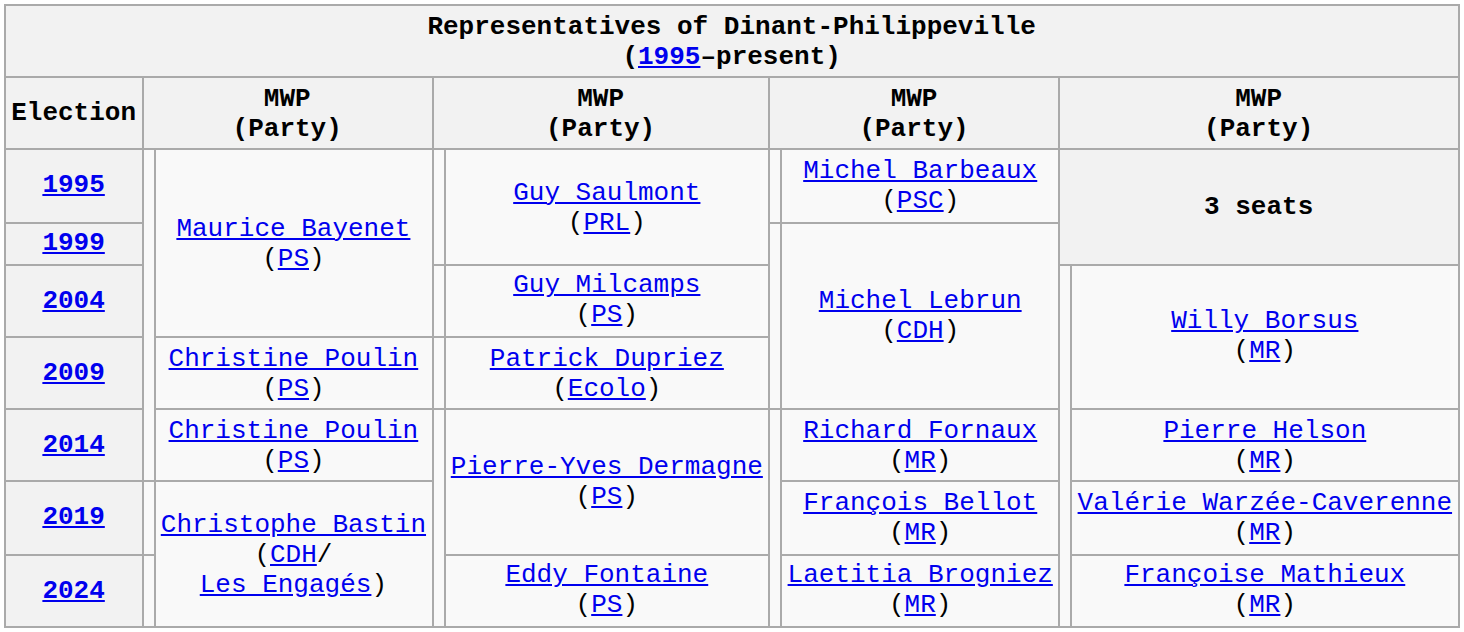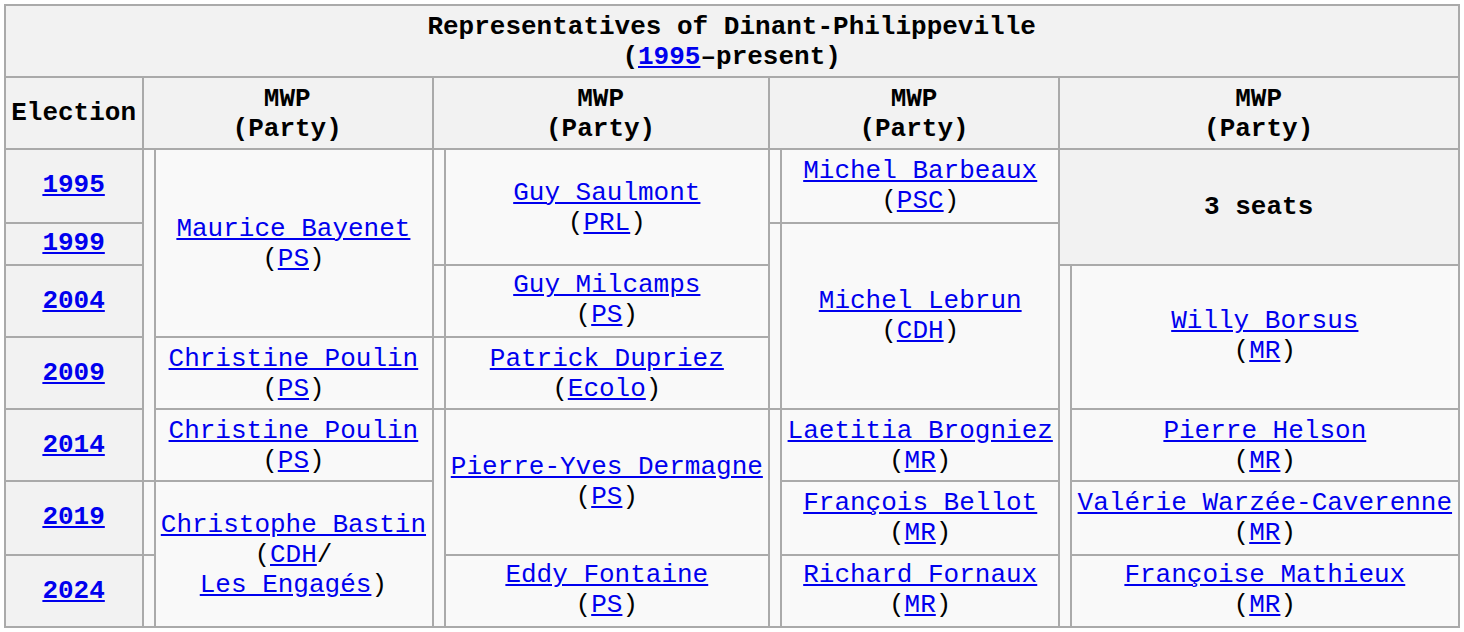(920, 445) Richard Fornaux (MR) -> (920, 445) Laetitia Brogniez (MR)
(920, 590) Laetitia Brogniez (MR) -> (920, 590) Richard Fornaux (MR)
